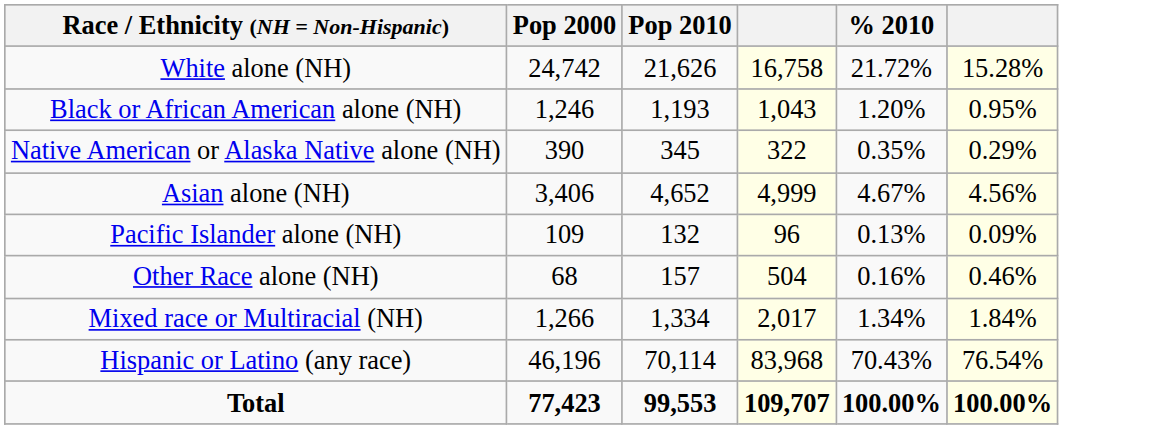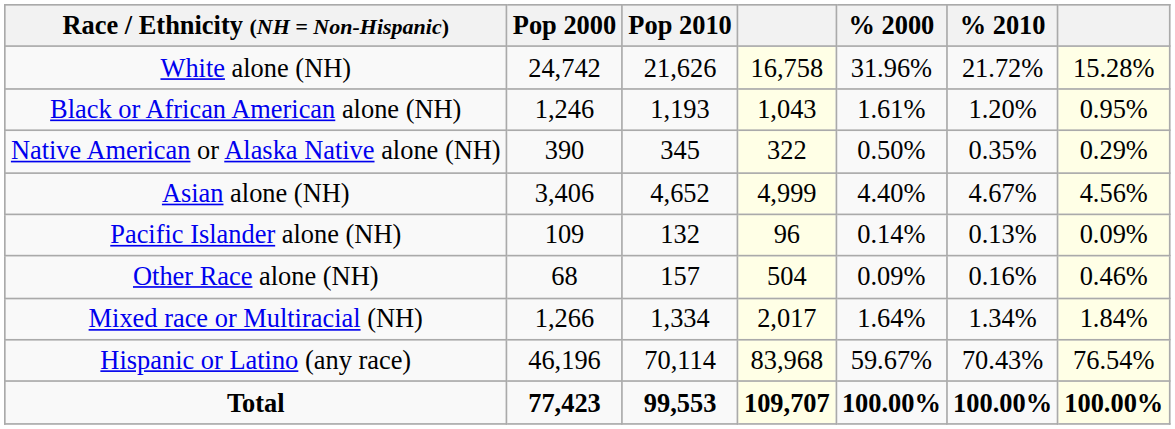+ column: (891, 25)
